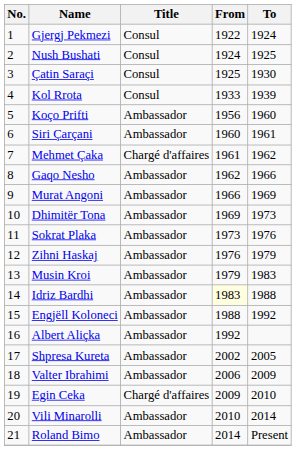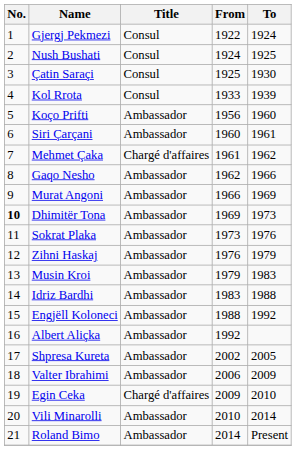(14, 214) normal -> (14, 214) bold
(228, 295) lightyellow background -> (228, 295) no background
